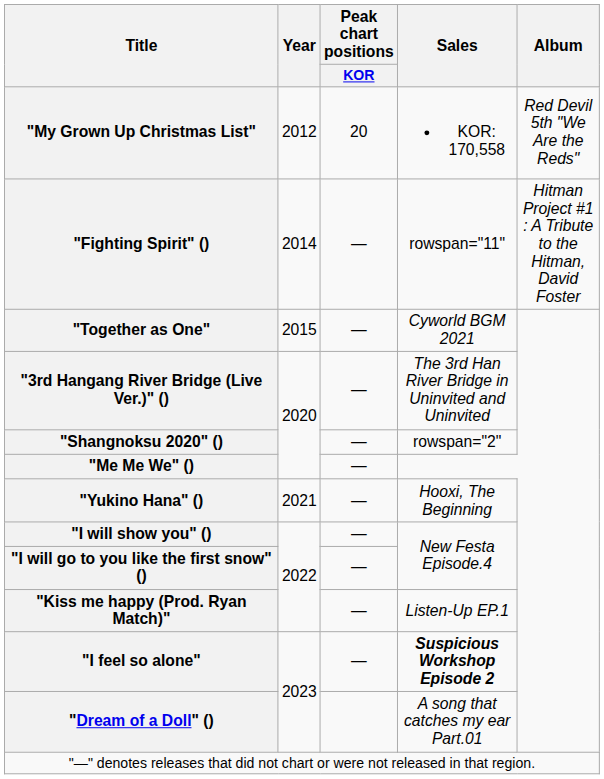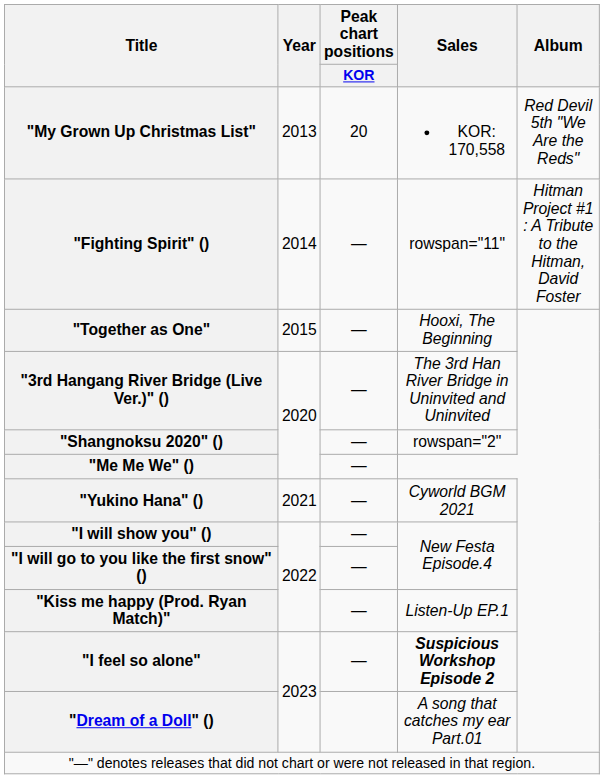(299, 132) 2012 -> (299, 132) 2013
(457, 330) Cyworld BGM 2021 -> (457, 330) Hooxi, The Beginning
(457, 500) Hooxi, The Beginning -> (457, 500) Cyworld BGM 2021
